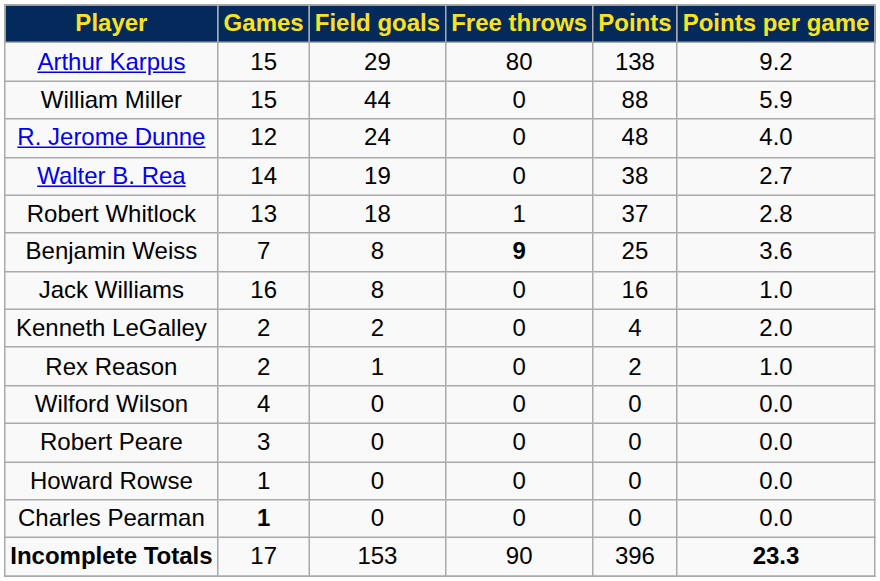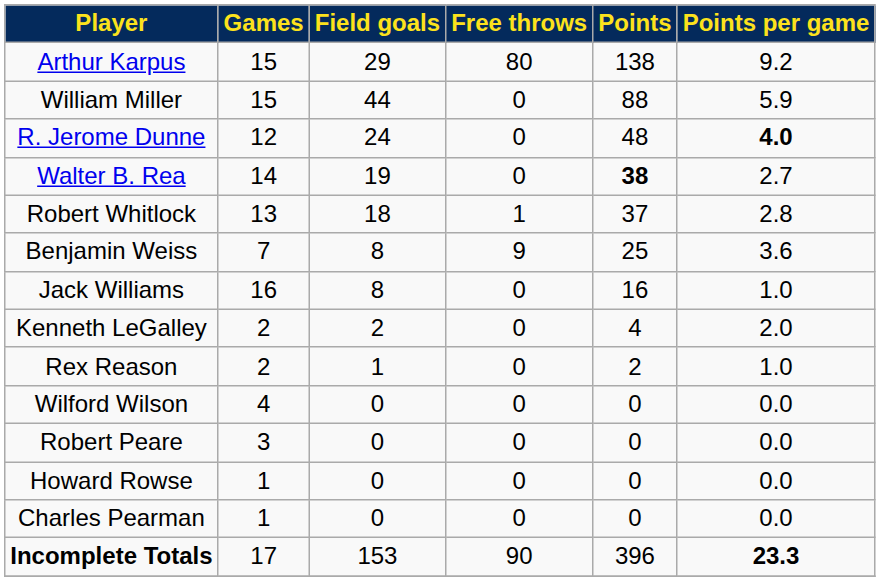(776, 137) normal -> (776, 137) bold
(635, 175) normal -> (635, 175) bold
(519, 251) bold -> (519, 251) normal
(264, 518) bold -> (264, 518) normal
